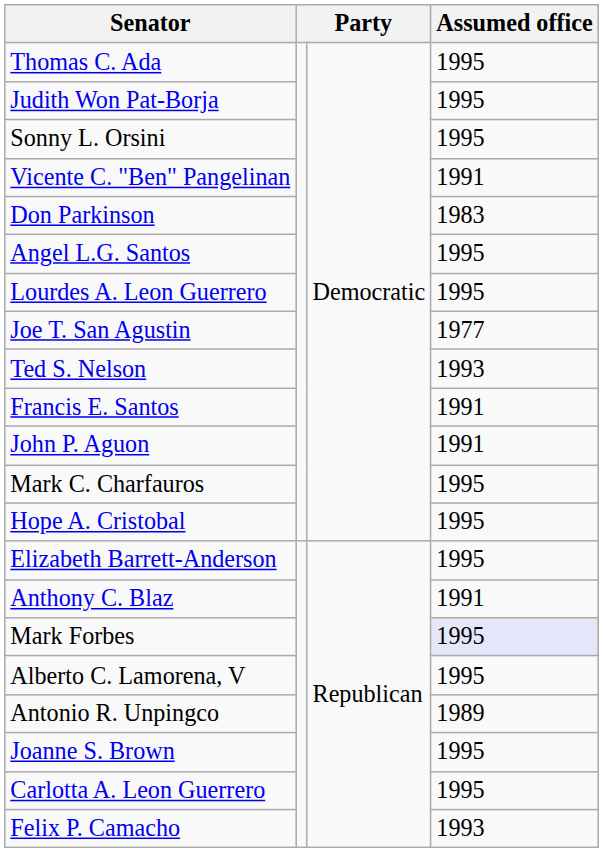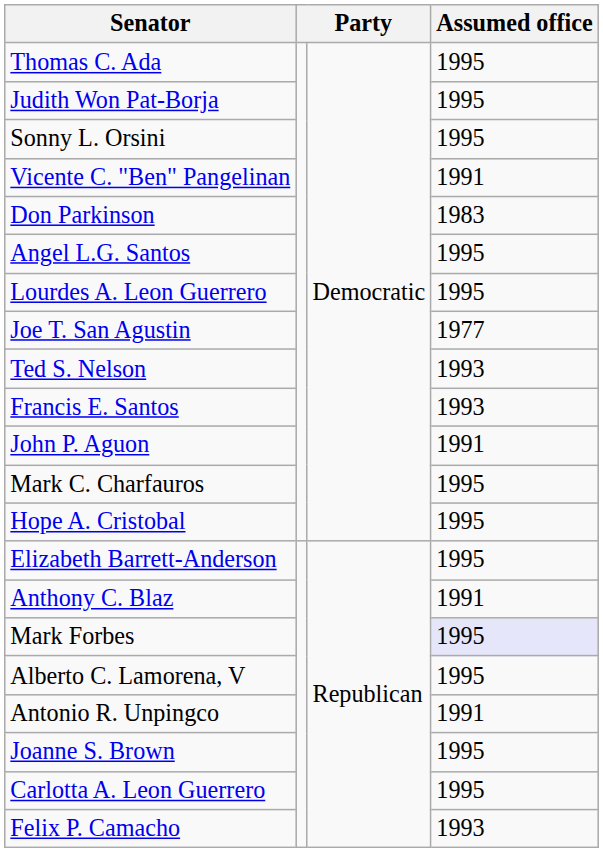(461, 406) 1991 -> (461, 406) 1993
(461, 713) 1989 -> (461, 713) 1991
